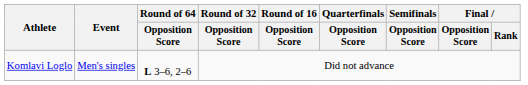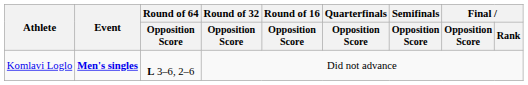(106, 66) normal -> (108, 66) bold
